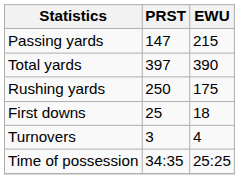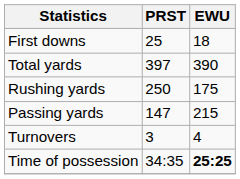rows swapped: (47, 113) <-> (56, 40)
(212, 161) normal -> (212, 161) bold
